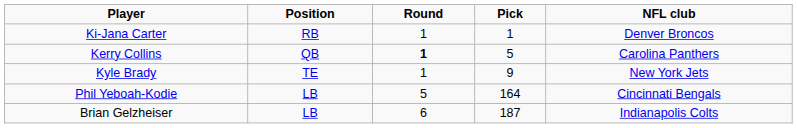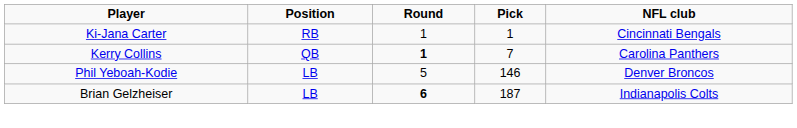(669, 34) Denver Broncos -> (669, 34) Cincinnati Bengals
(510, 53) 5 -> (510, 53) 7
- row: (126, 73)
(510, 93) 164 -> (510, 73) 146
(669, 93) Cincinnati Bengals -> (669, 73) Denver Broncos
(423, 113) normal -> (423, 93) bold
